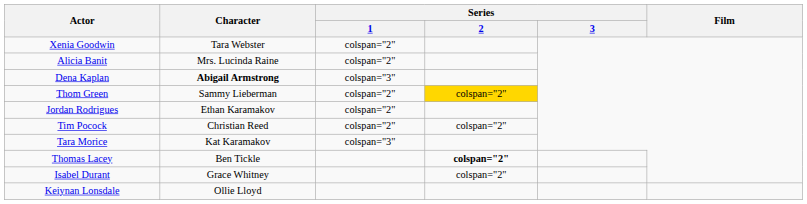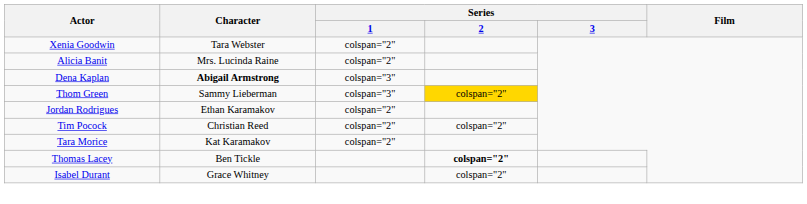(370, 93) colspan="2" -> (370, 93) colspan="3"
(370, 142) colspan="3" -> (370, 142) colspan="2"
- row: (82, 191)
